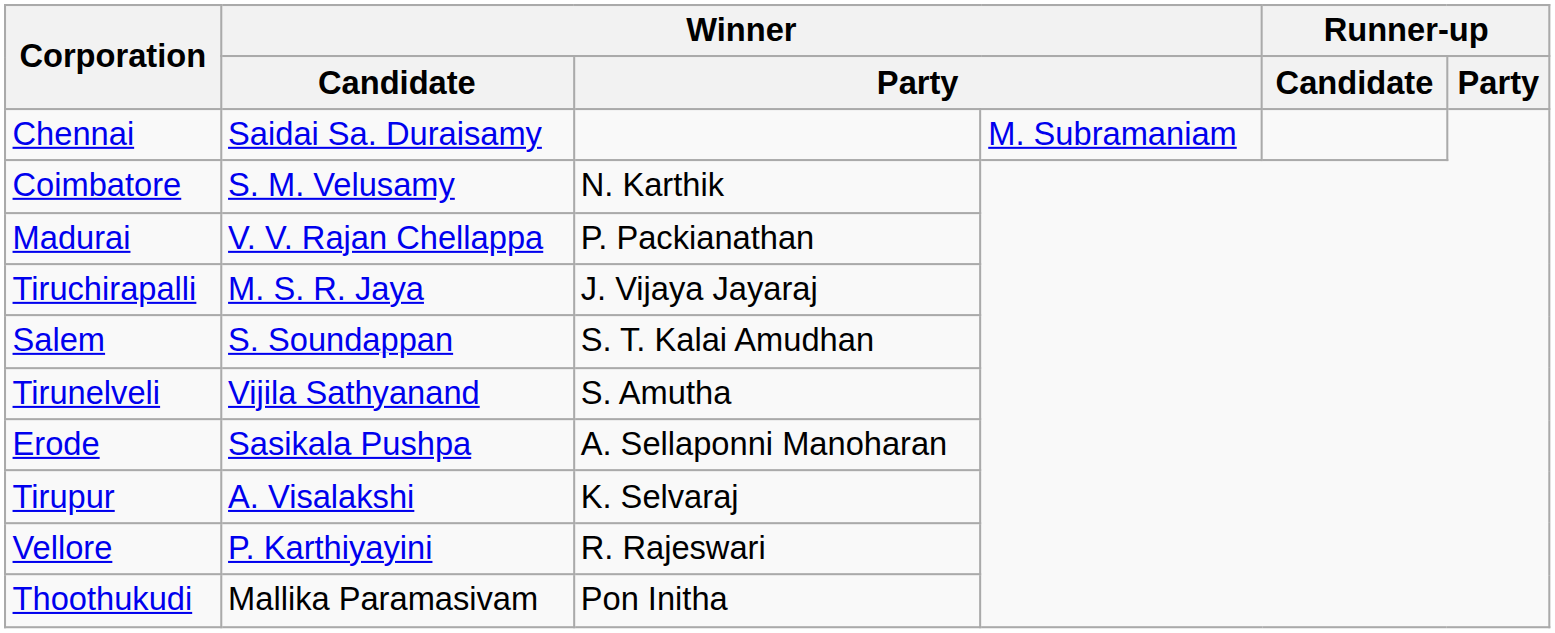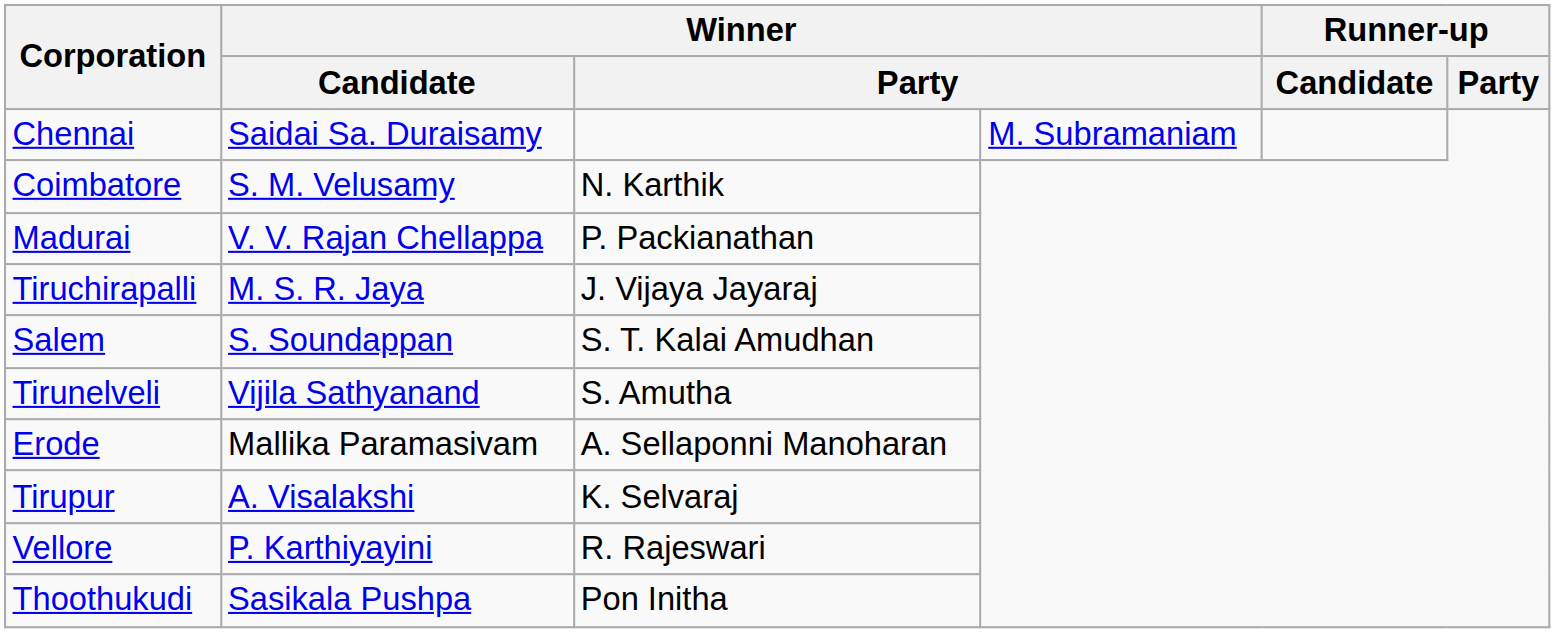(350, 444) Sasikala Pushpa -> (383, 444) Mallika Paramasivam
(383, 599) Mallika Paramasivam -> (350, 599) Sasikala Pushpa
